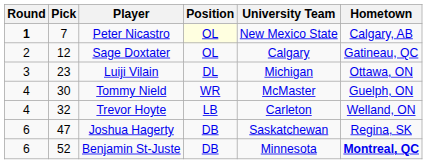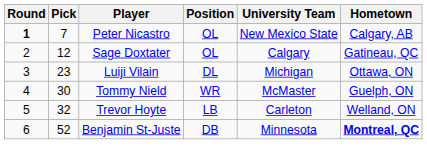(210, 33) lightyellow background -> (210, 33) no background
(26, 110) 4 -> (26, 110) 5
- row: (131, 130)
